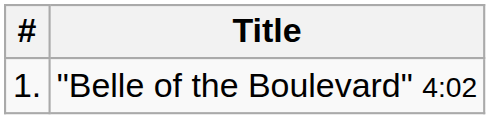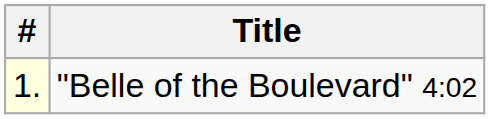(27, 85) no background -> (27, 85) lightyellow background
